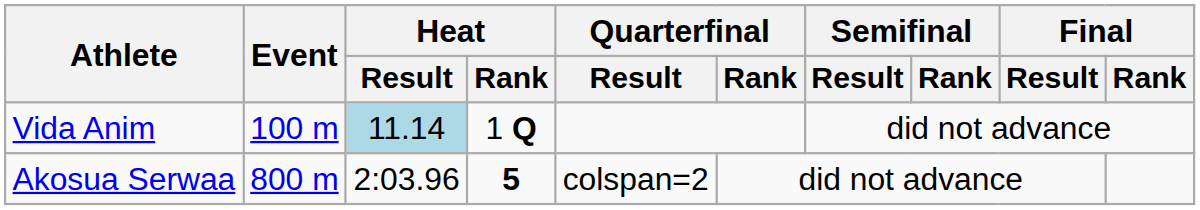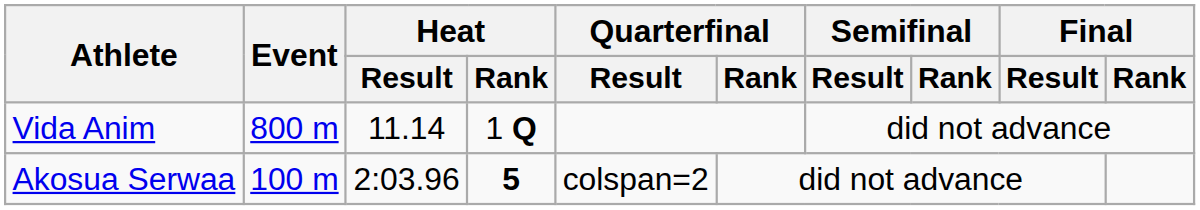(294, 128) 100 m -> (294, 128) 800 m
(407, 128) lightblue background -> (407, 128) no background
(294, 179) 800 m -> (294, 179) 100 m
